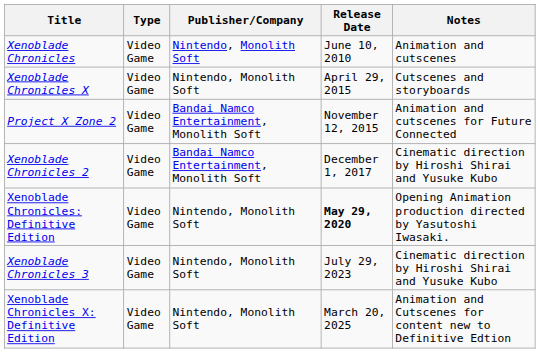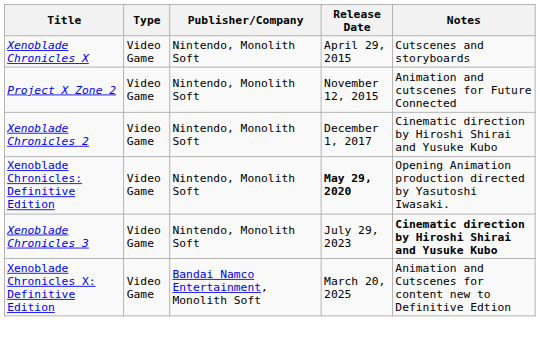- row: (41, 52)
(220, 121) Bandai Namco Entertainment, Monolith Soft -> (234, 90) Nintendo, Monolith Soft
(220, 166) Bandai Namco Entertainment, Monolith Soft -> (234, 134) Nintendo, Monolith Soft
(460, 268) normal -> (460, 236) bold
(234, 319) Nintendo, Monolith Soft -> (220, 287) Bandai Namco Entertainment, Monolith Soft
